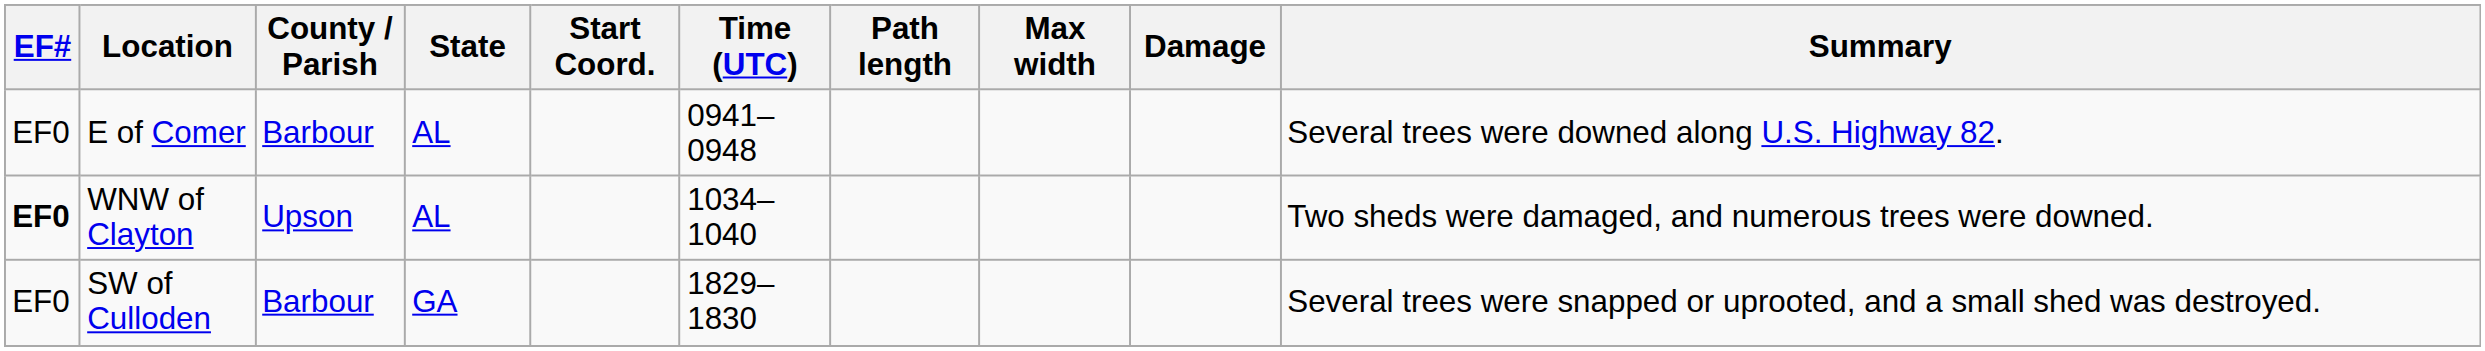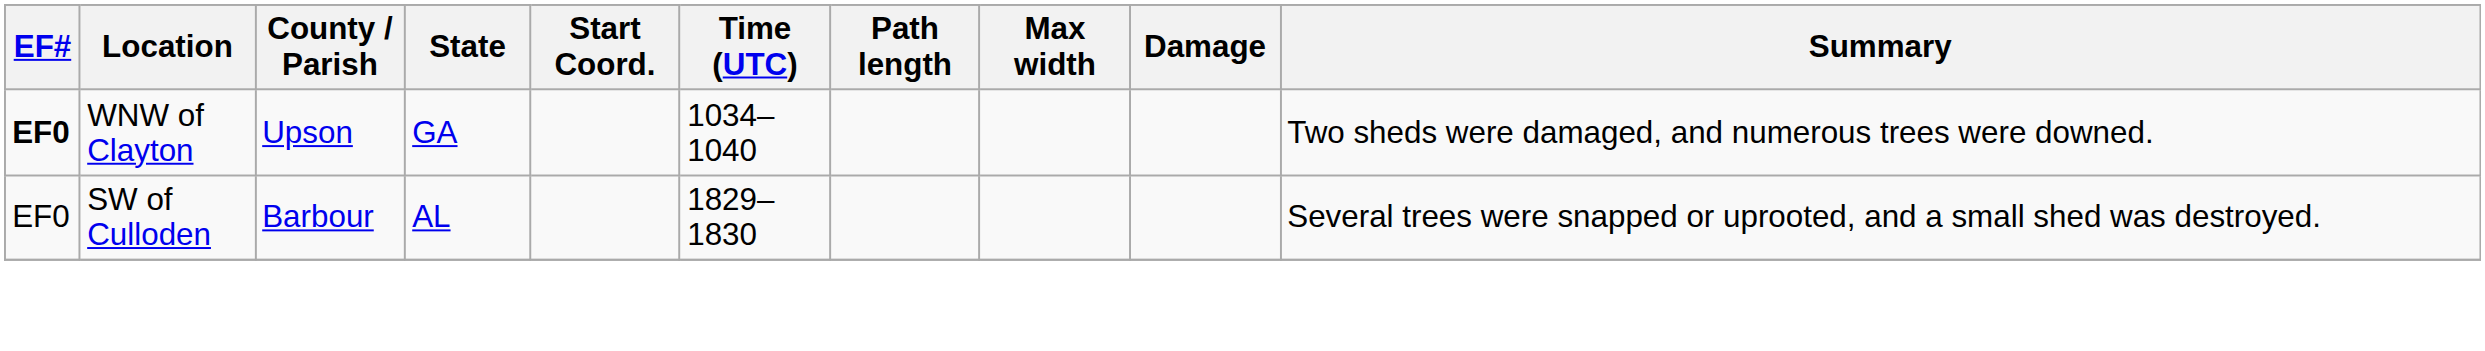- row: (166, 132)
(431, 217) AL -> (435, 132) GA
(435, 302) GA -> (431, 217) AL
